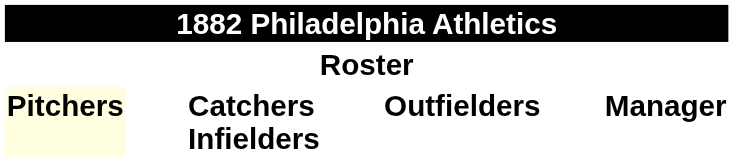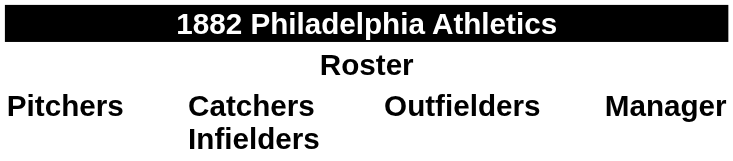(65, 105) lightyellow background -> (65, 105) no background
